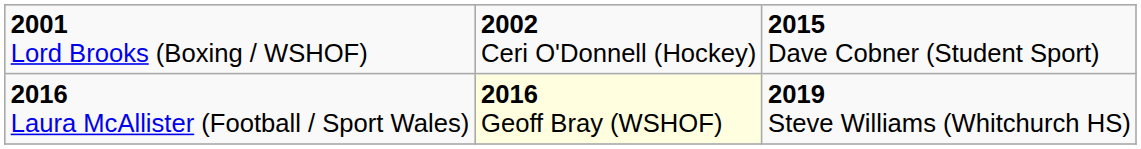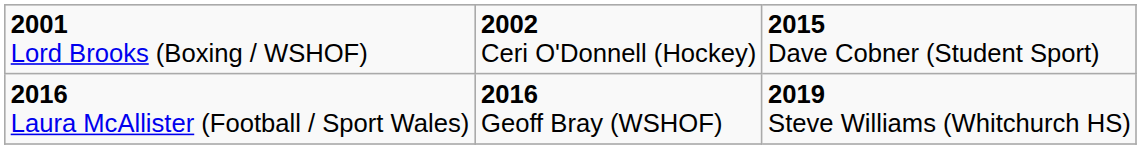(602, 108) lightyellow background -> (602, 108) no background
